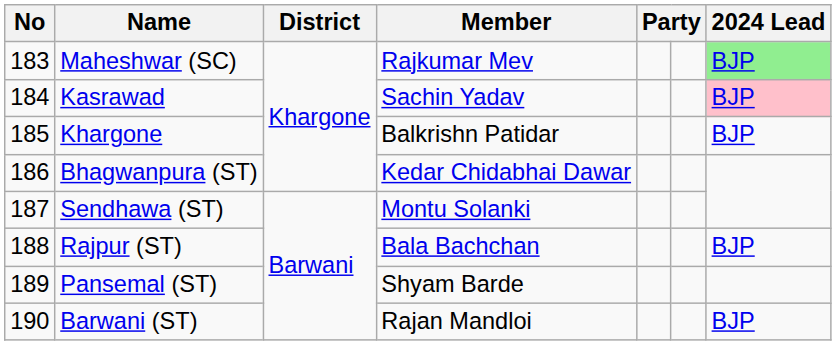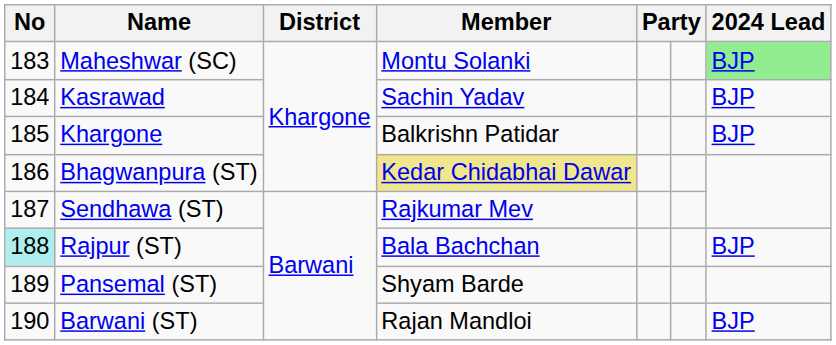(457, 60) Rajkumar Mev -> (456, 60) Montu Solanki
(733, 97) pink background -> (733, 97) no background
(506, 172) no background -> (506, 172) khaki background
(456, 209) Montu Solanki -> (457, 209) Rajkumar Mev
(30, 246) no background -> (30, 246) paleturquoise background
